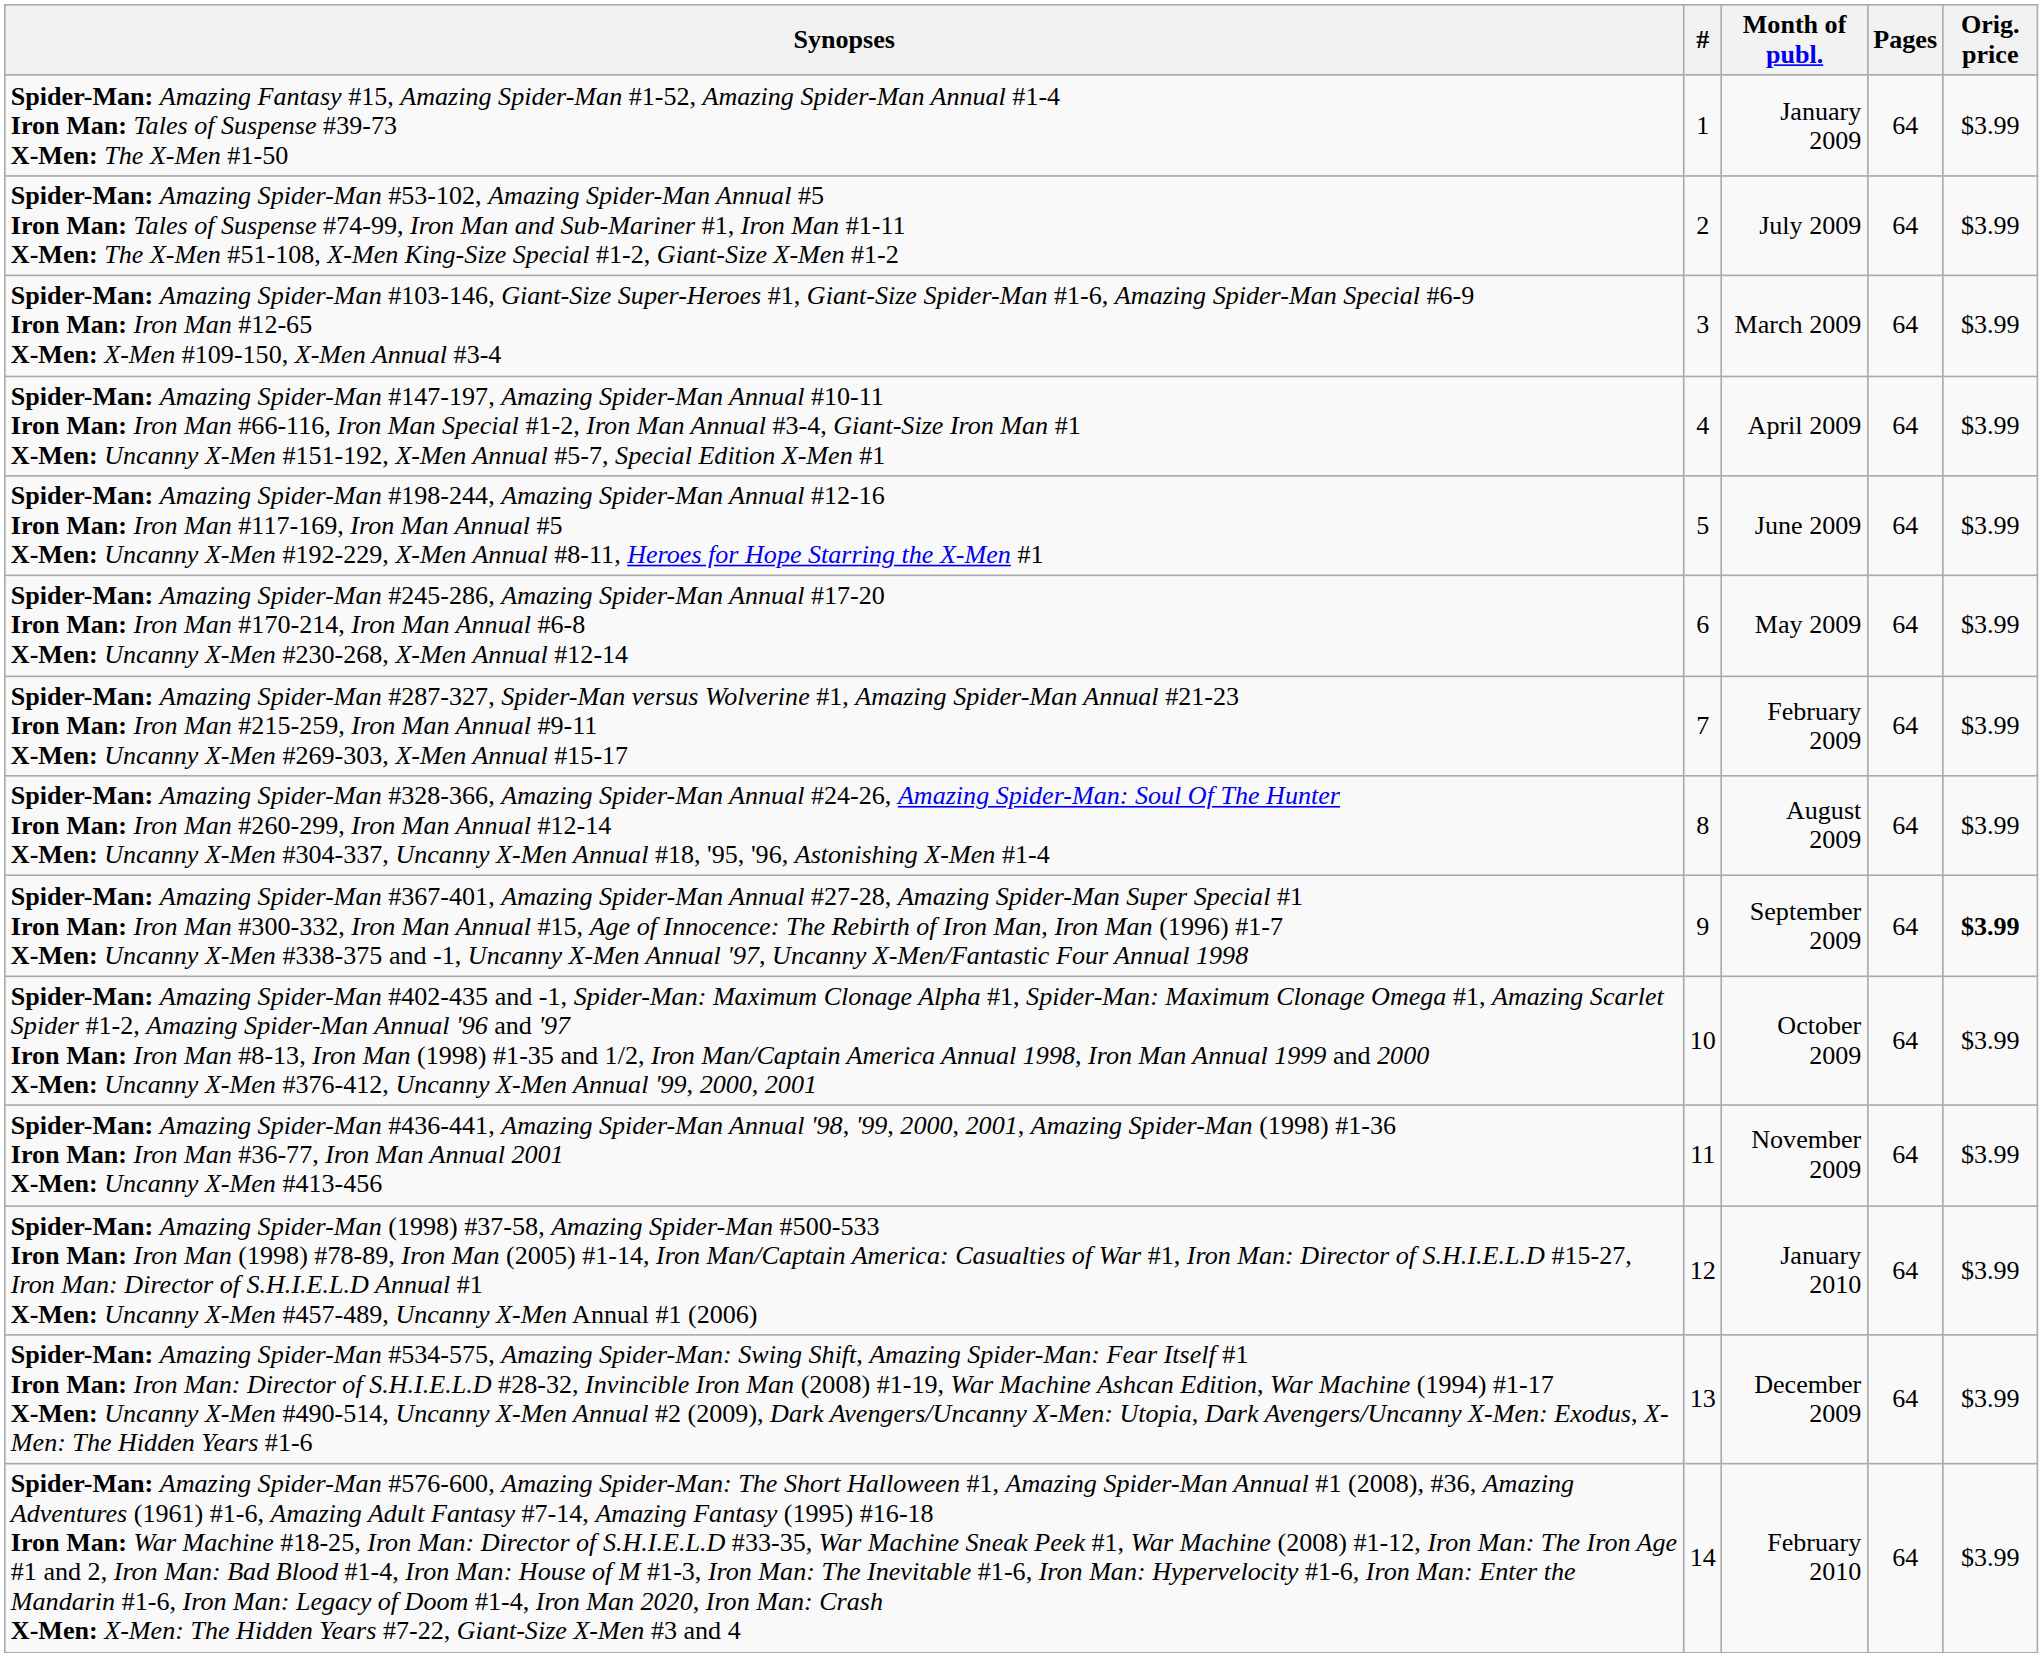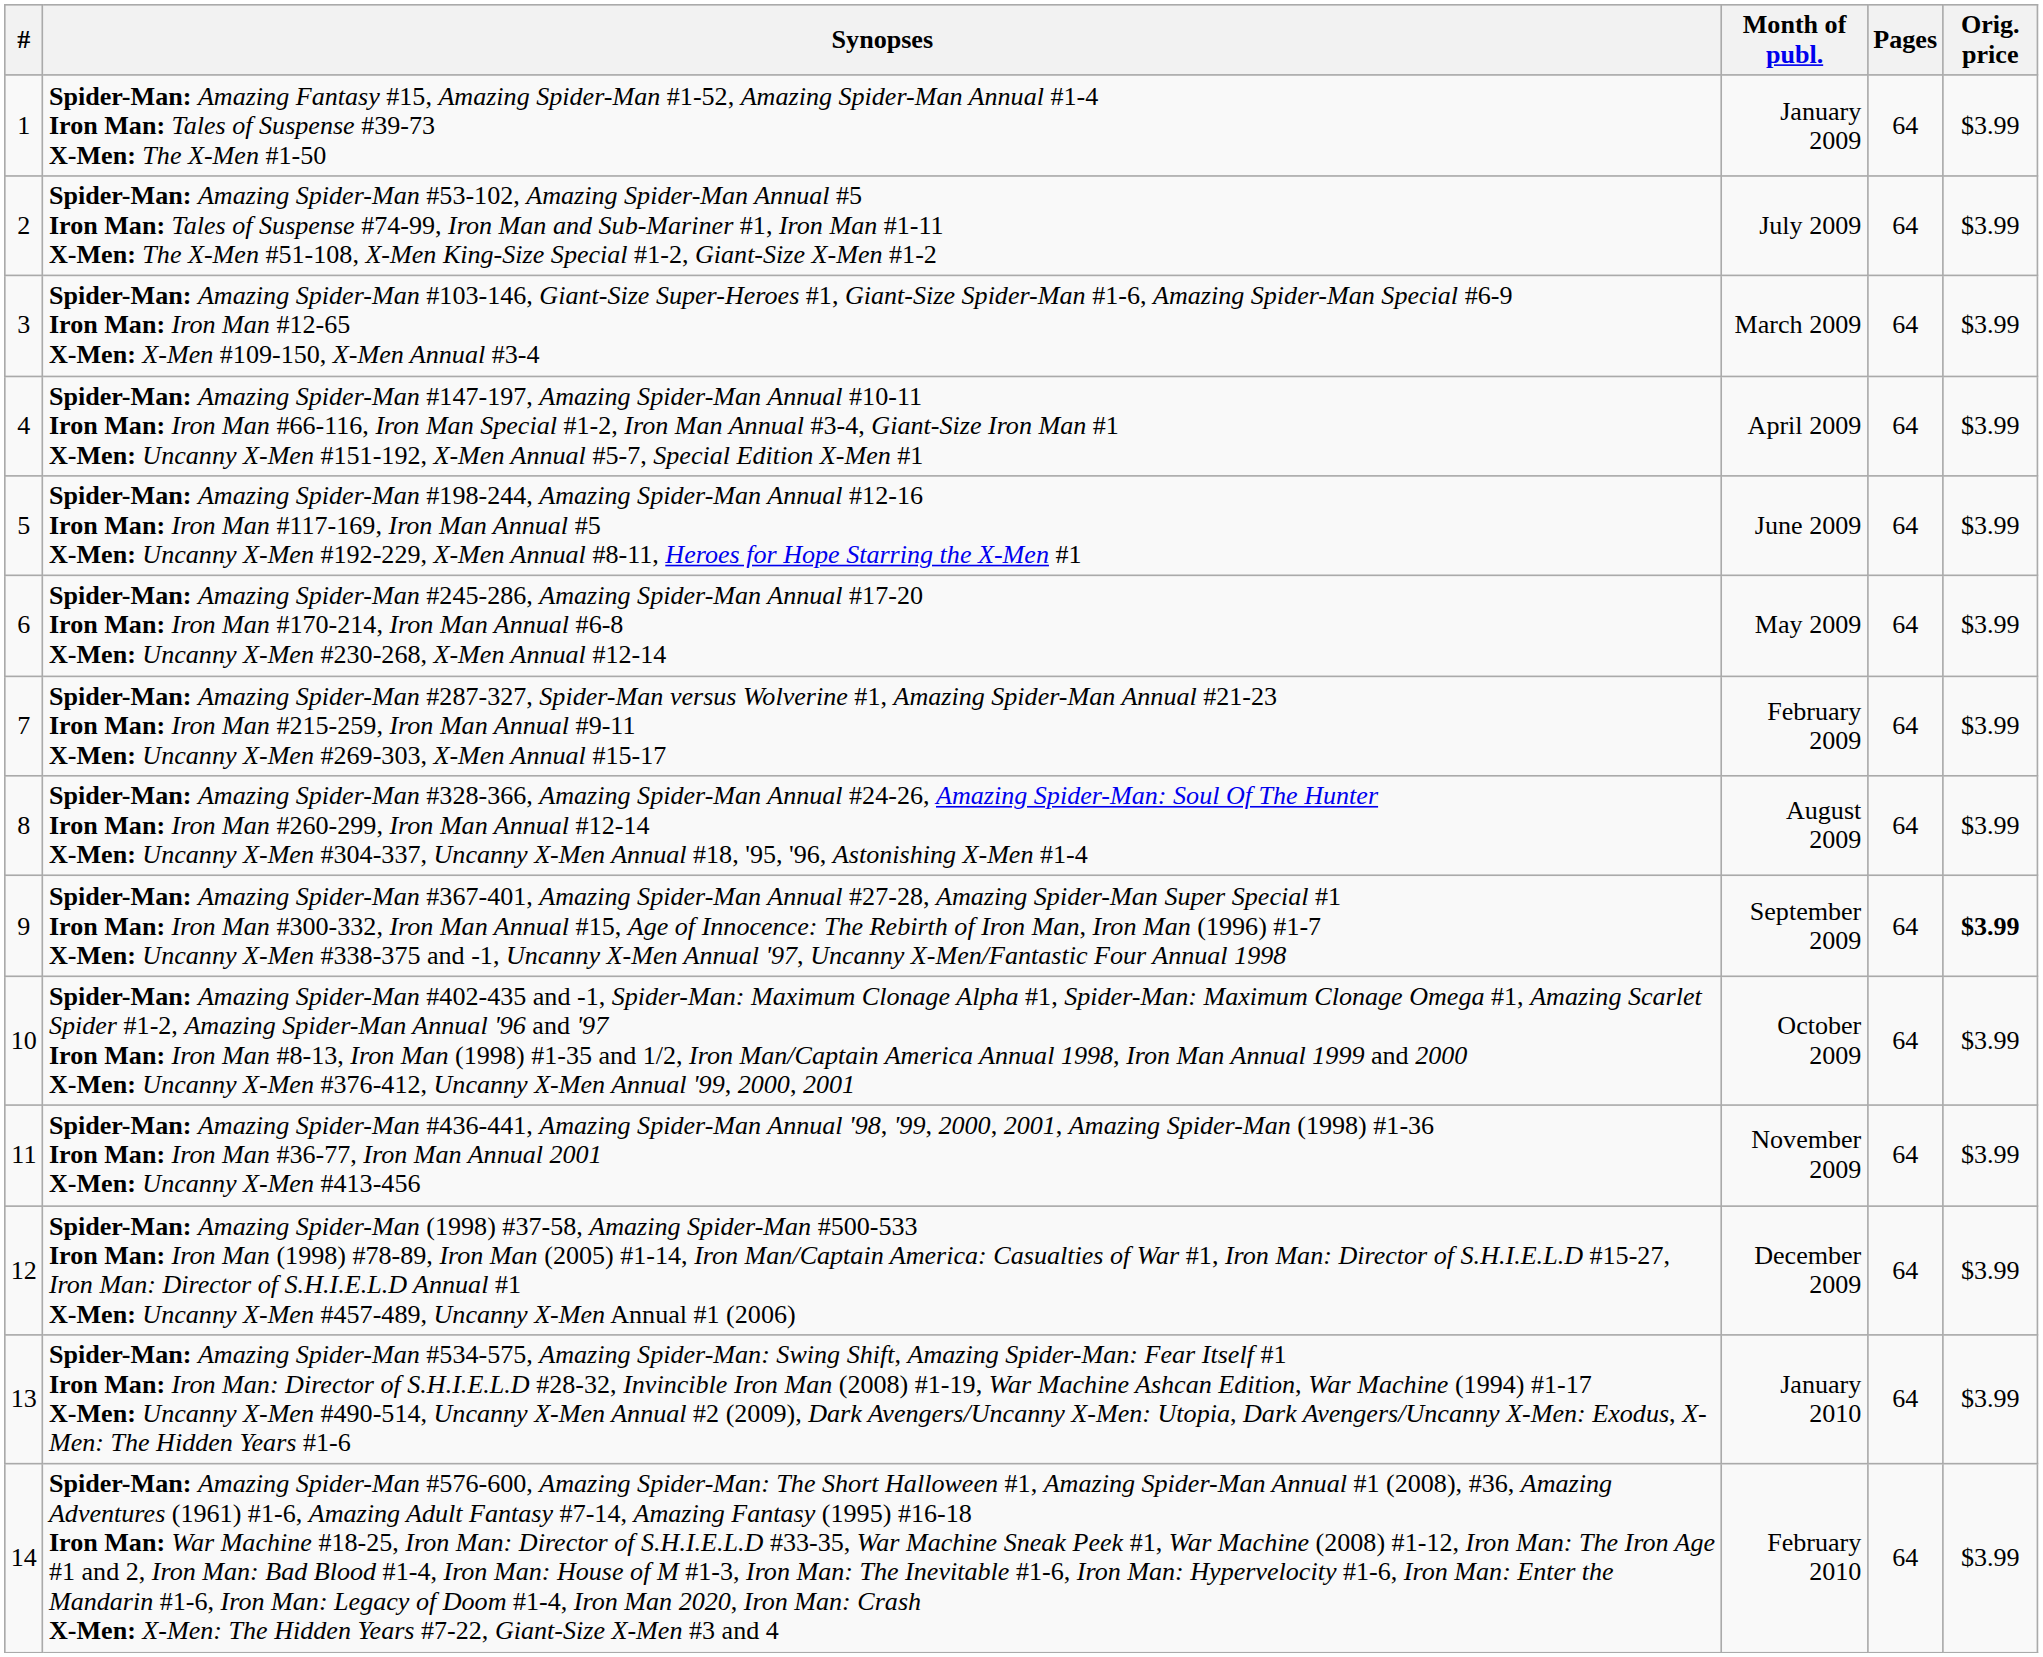columns swapped: (1703, 39) <-> (844, 39)
(1821, 1269) January 2010 -> (1808, 1269) December 2009
(1808, 1399) December 2009 -> (1821, 1399) January 2010
